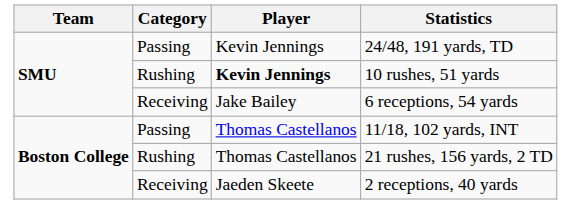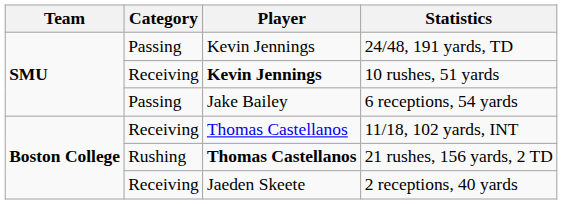(166, 74) Rushing -> (163, 74) Receiving
(172, 101) Receiving -> (155, 101) Passing
(164, 129) Passing -> (163, 129) Receiving
(286, 157) normal -> (282, 157) bold
